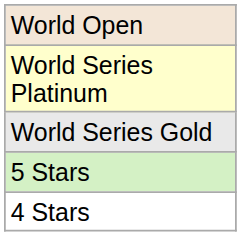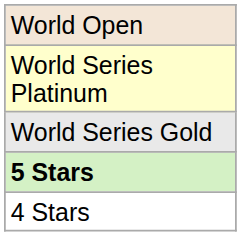(50, 172) normal -> (52, 172) bold
